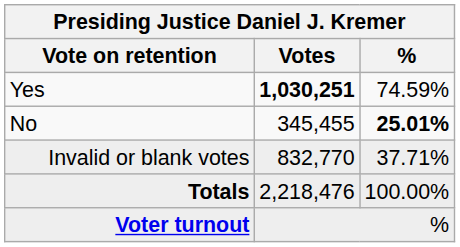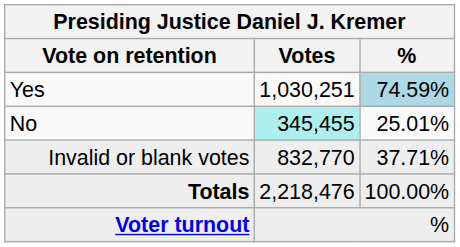(307, 90) bold -> (307, 90) normal
(413, 90) no background -> (413, 90) lightblue background
(316, 124) no background -> (316, 124) paleturquoise background
(413, 124) bold -> (413, 124) normal
